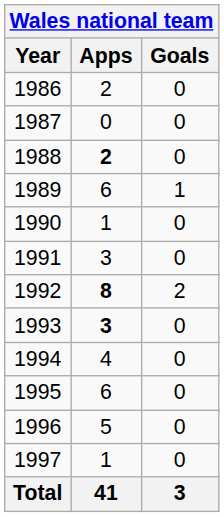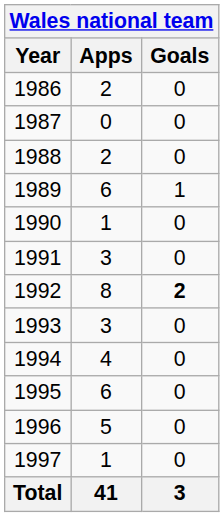(106, 156) bold -> (106, 156) normal
(106, 291) bold -> (106, 291) normal
(180, 291) normal -> (180, 291) bold
(106, 325) bold -> (106, 325) normal
